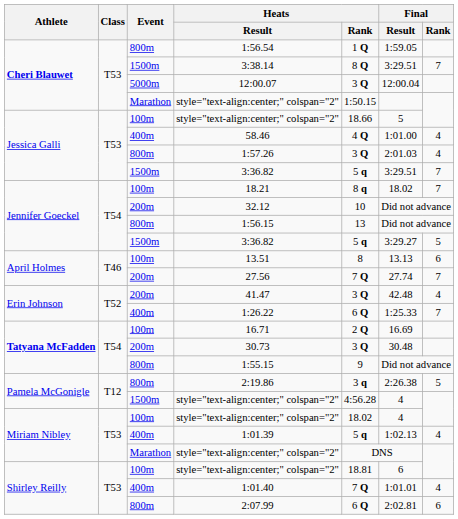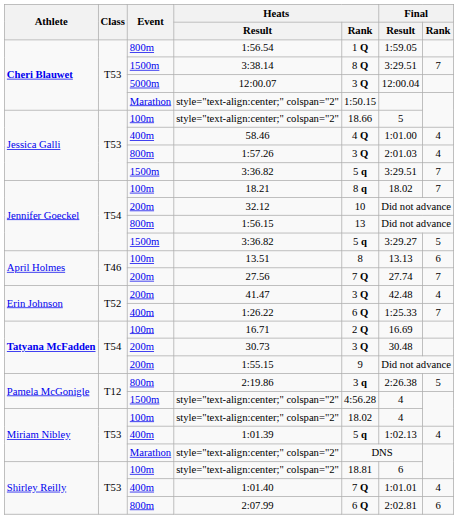(142, 365) 800m -> (142, 365) 200m
